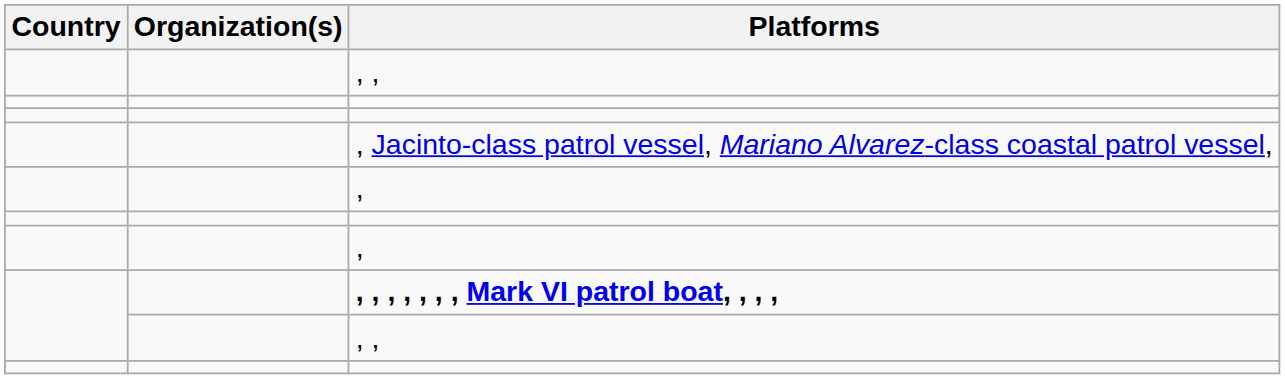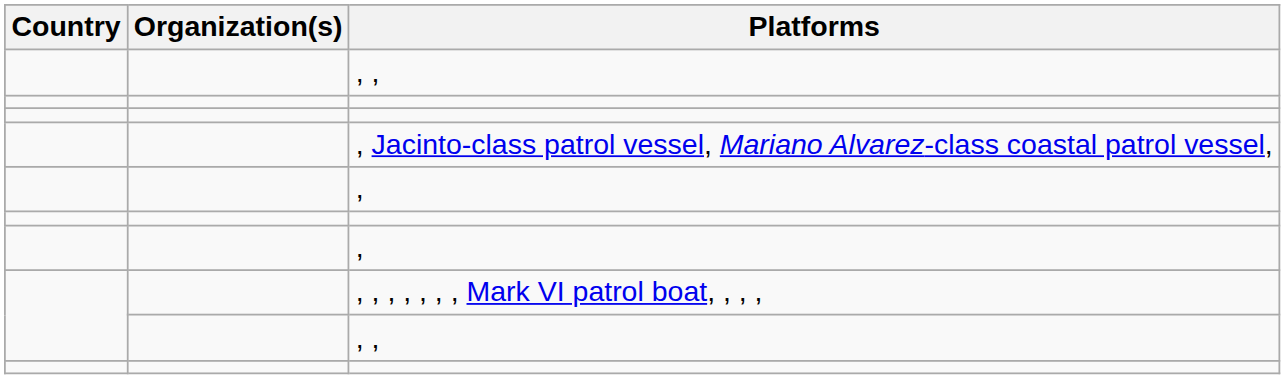(567, 292) bold -> (559, 292) normal
